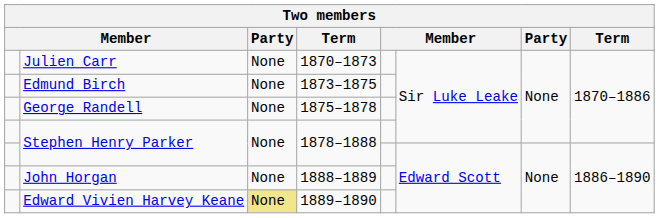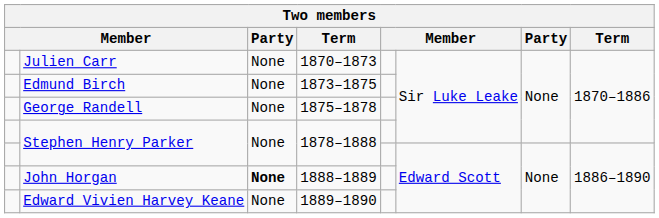(268, 178) normal -> (268, 178) bold
(268, 201) khaki background -> (268, 201) no background
